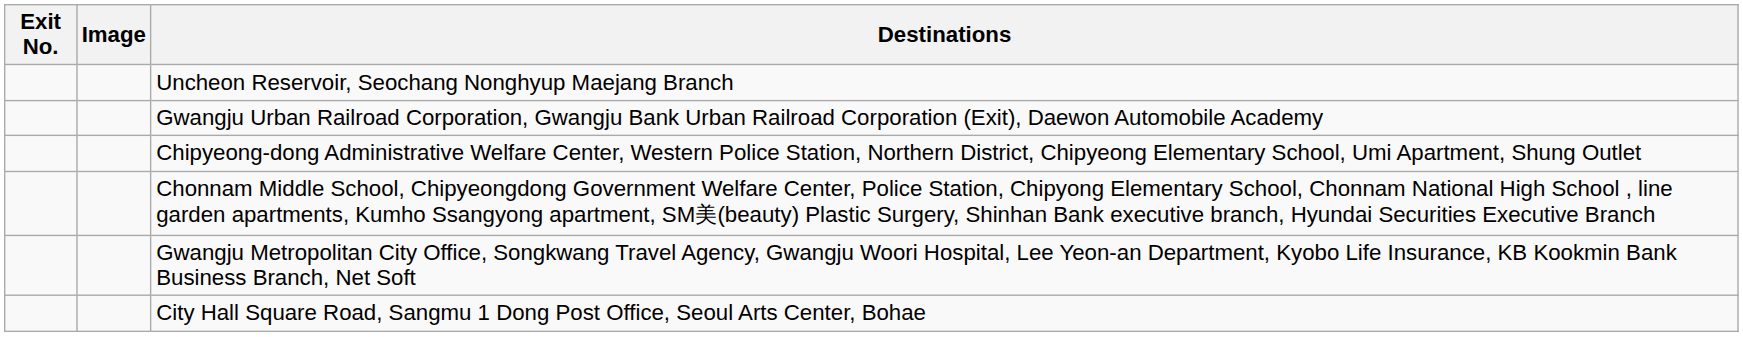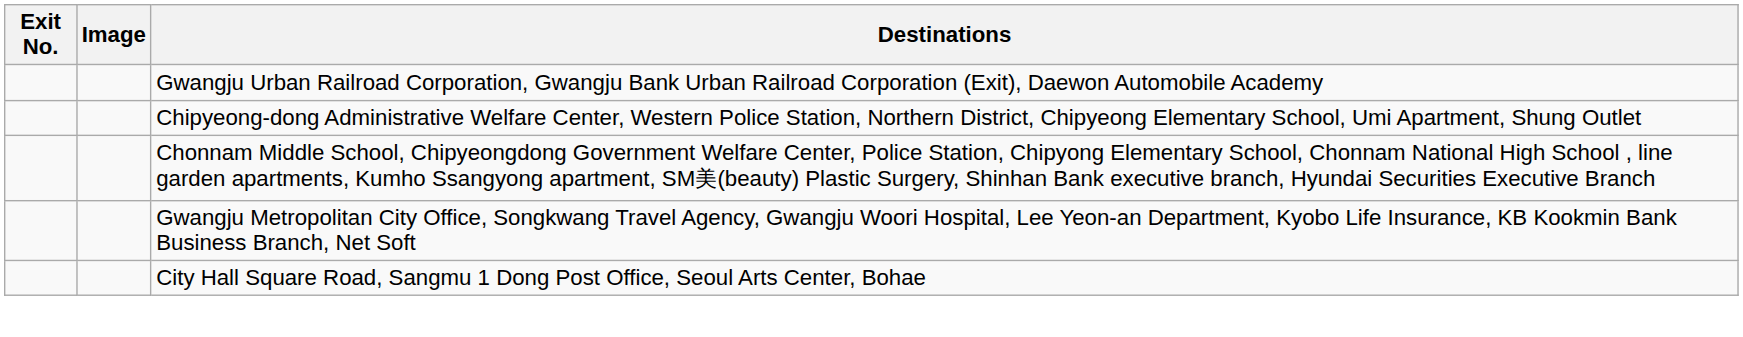- row: (445, 82)
